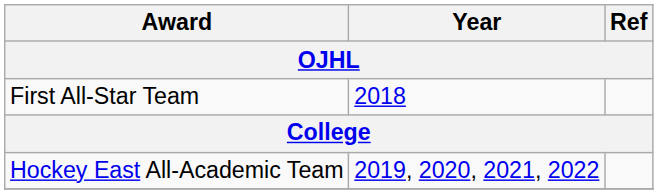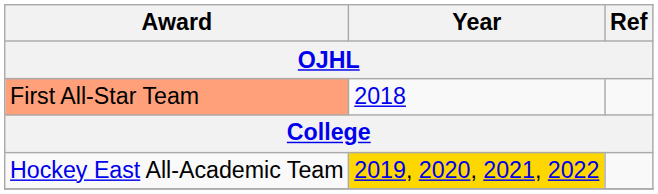(105, 96) no background -> (105, 96) lightsalmon background
(477, 170) no background -> (477, 170) gold background
